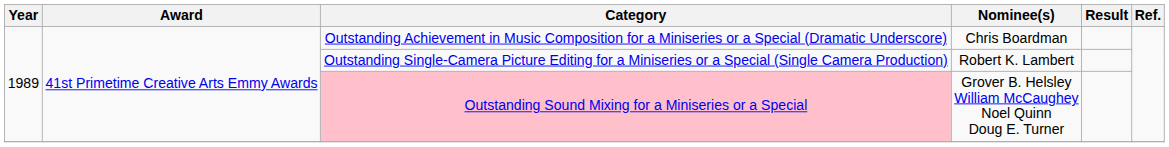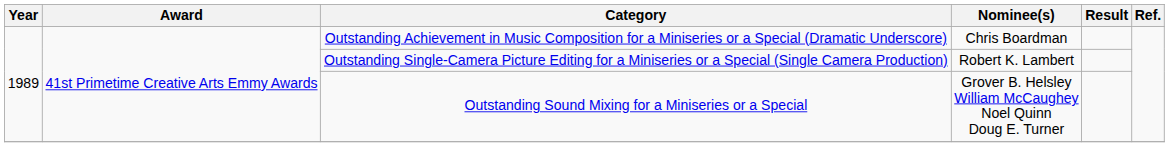(636, 106) pink background -> (636, 106) no background
